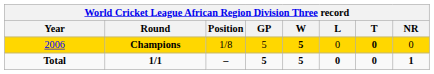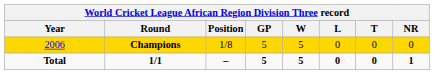(301, 45) bold -> (301, 45) normal
(374, 45) bold -> (374, 45) normal
